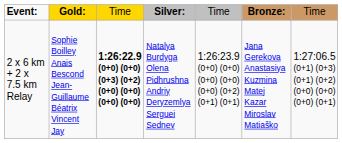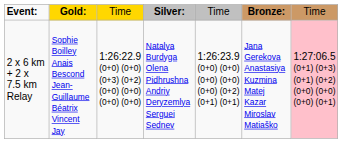(120, 79) bold -> (120, 79) normal
(314, 79) no background -> (314, 79) pink background
